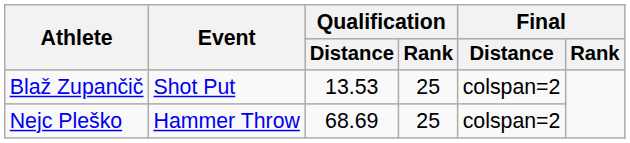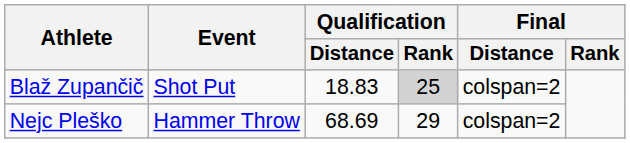(352, 87) 13.53 -> (352, 87) 18.83
(428, 87) no background -> (428, 87) lightgrey background
(428, 121) 25 -> (428, 121) 29
